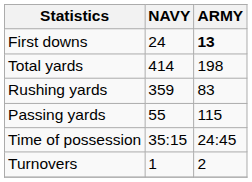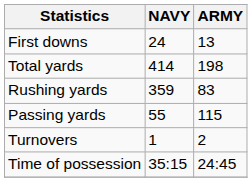(206, 41) bold -> (206, 41) normal
rows swapped: (43, 164) <-> (75, 139)
